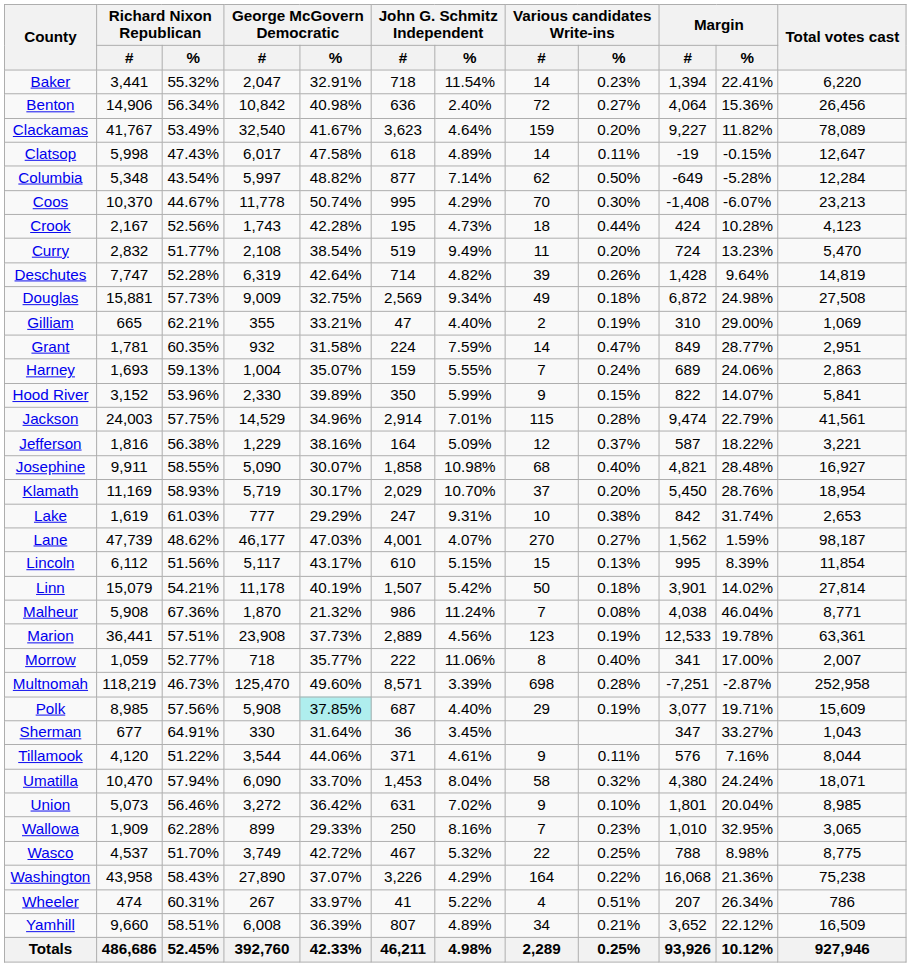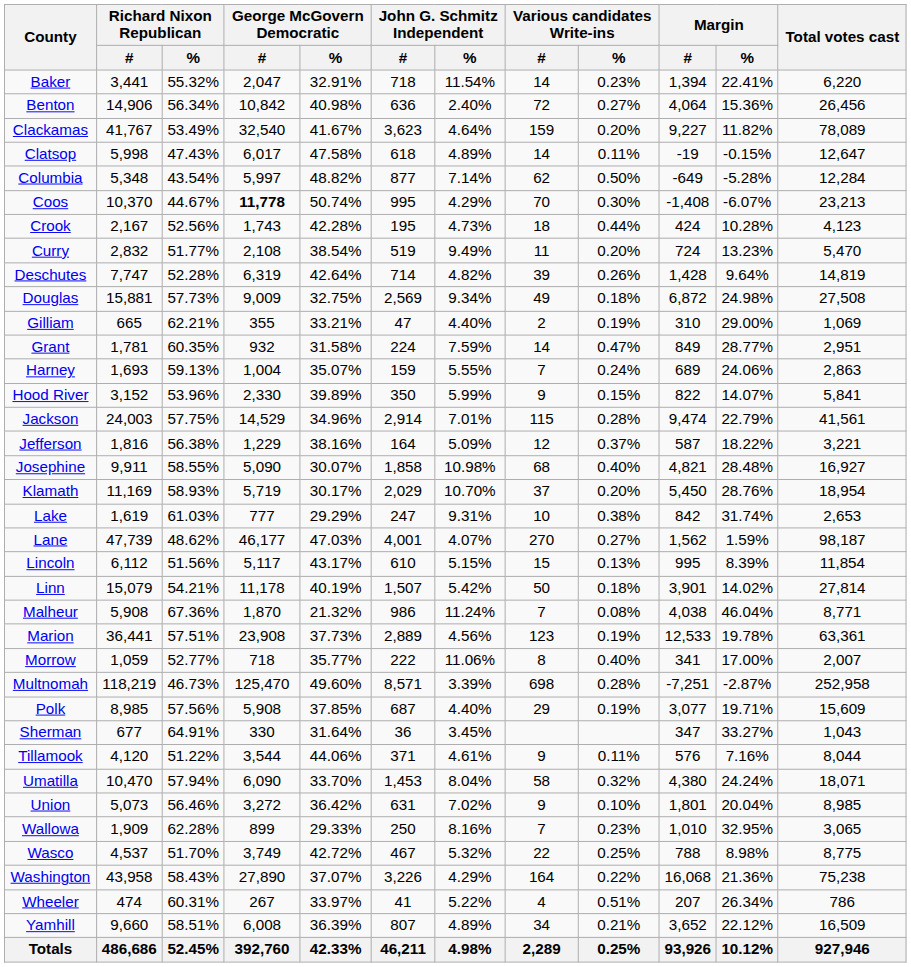(262, 202) normal -> (262, 202) bold
(336, 708) paleturquoise background -> (336, 708) no background
